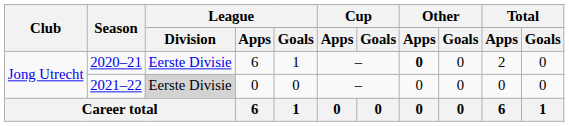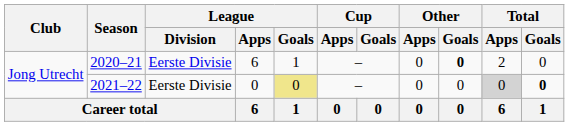(419, 62) bold -> (419, 62) normal
(460, 62) normal -> (460, 62) bold
(190, 86) lightgrey background -> (190, 86) no background
(296, 86) no background -> (296, 86) khaki background
(502, 86) no background -> (502, 86) lightgrey background
(543, 86) normal -> (543, 86) bold
